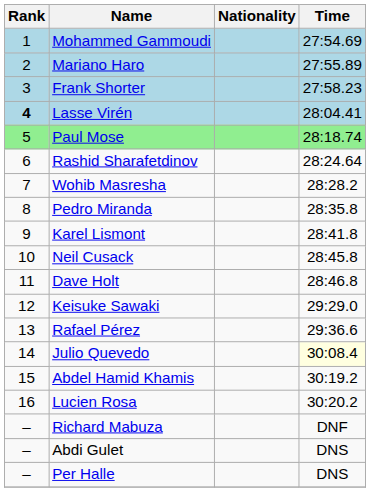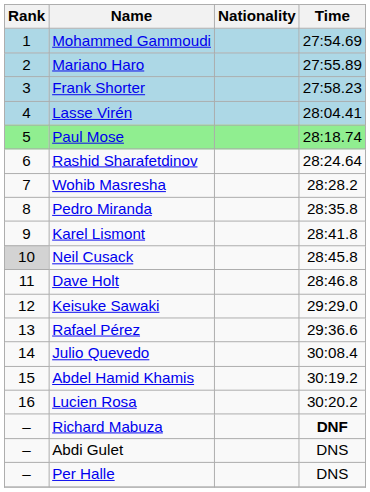(27, 112) bold -> (27, 112) normal
(27, 257) no background -> (27, 257) lightgrey background
(332, 354) lightyellow background -> (332, 354) no background
(332, 426) normal -> (332, 426) bold
